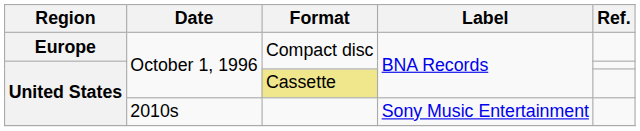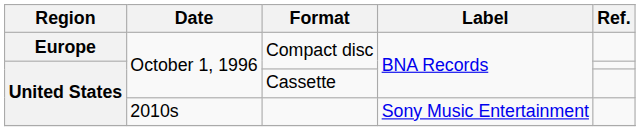(301, 83) khaki background -> (301, 83) no background
